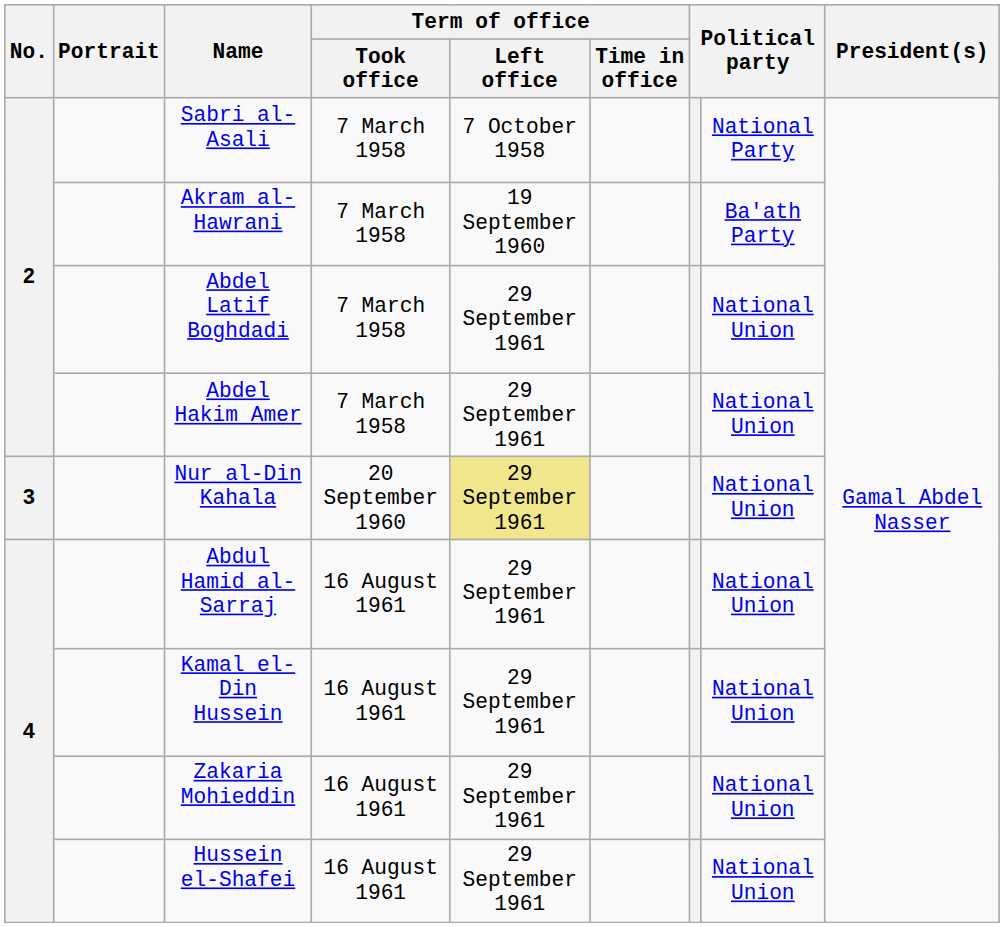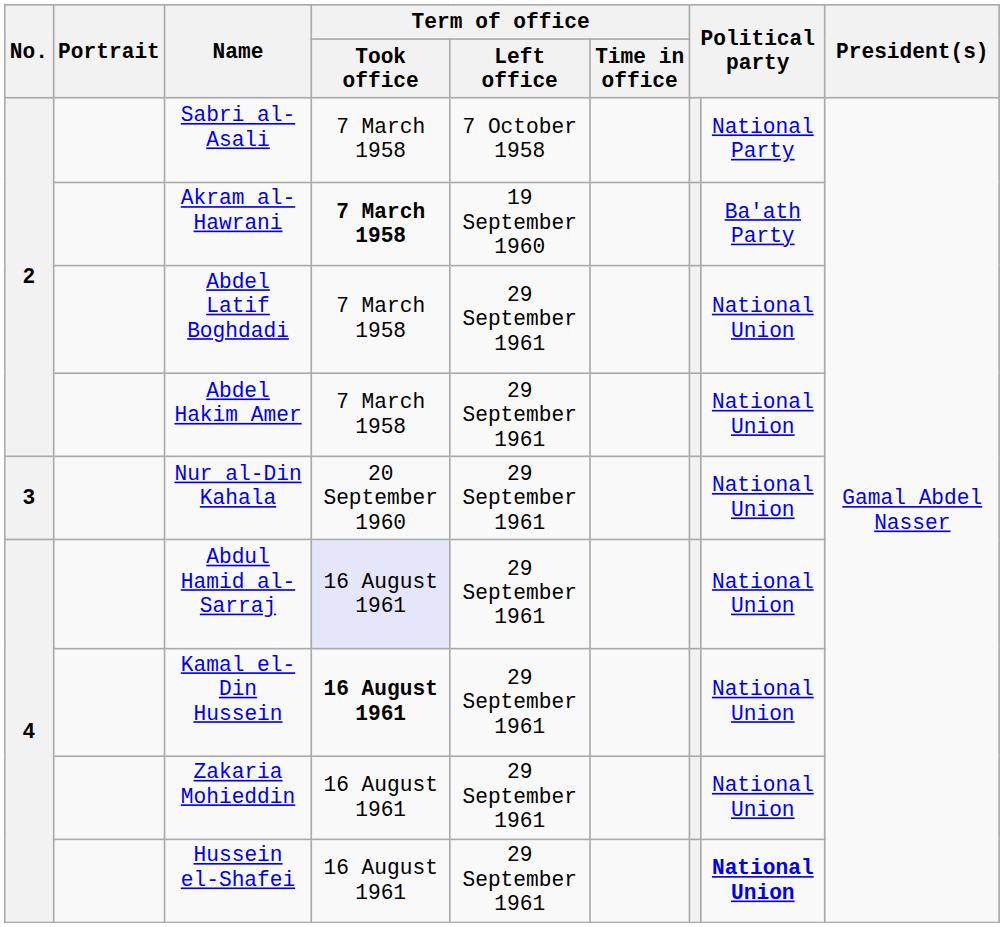(381, 223) normal -> (381, 223) bold
(520, 498) khaki background -> (520, 498) no background
(381, 594) no background -> (381, 594) lavender background
(381, 702) normal -> (381, 702) bold
(763, 881) normal -> (763, 881) bold
